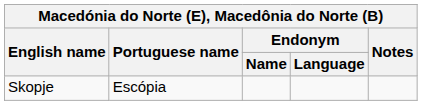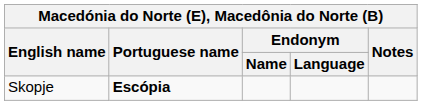(139, 87) normal -> (141, 87) bold
